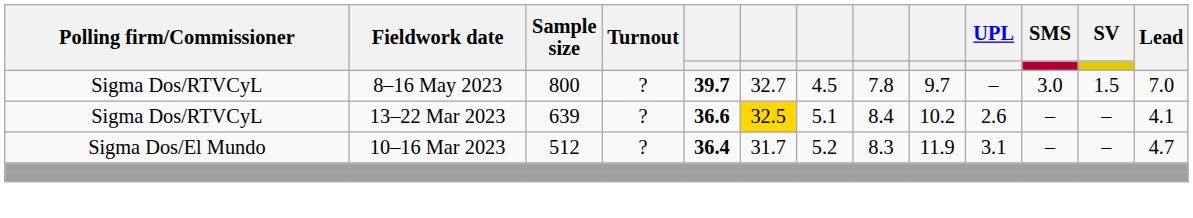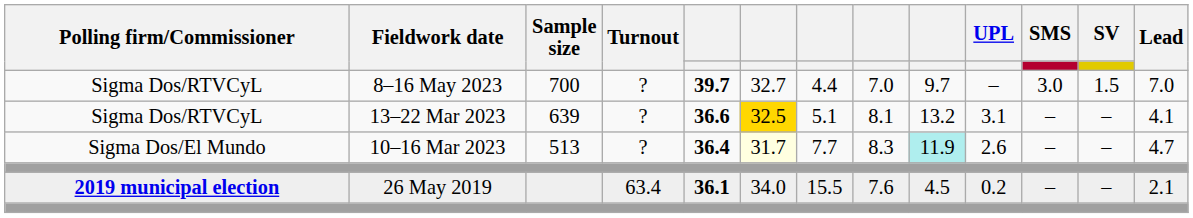(564, 85) 800 -> (564, 85) 700
(825, 85) 4.5 -> (825, 85) 4.4
(881, 85) 7.8 -> (881, 85) 7.0
(881, 116) 8.4 -> (881, 116) 8.1
(937, 116) 10.2 -> (937, 116) 13.2
(994, 116) 2.6 -> (994, 116) 3.1
(564, 147) 512 -> (564, 147) 513
(768, 147) no background -> (768, 147) lightyellow background
(825, 147) 5.2 -> (825, 147) 7.7
(937, 147) no background -> (937, 147) paleturquoise background
(994, 147) 3.1 -> (994, 147) 2.6
+ row: (177, 188)
